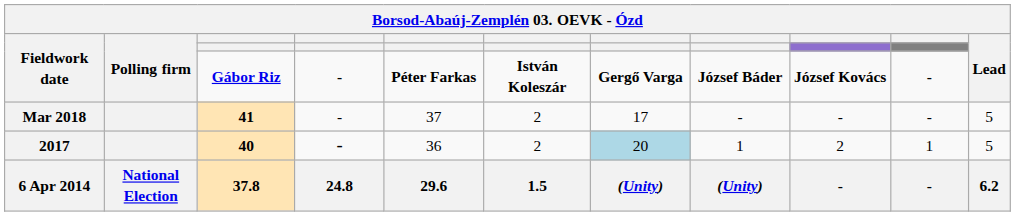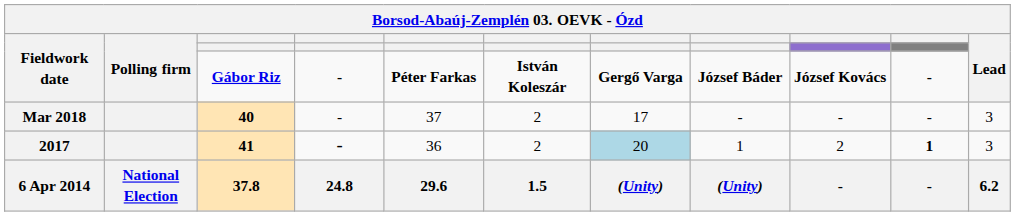(246, 116) 41 -> (246, 116) 40
(989, 117) 5 -> (989, 117) 3
(246, 145) 40 -> (246, 145) 41
(929, 146) normal -> (929, 145) bold
(989, 146) 5 -> (989, 146) 3
